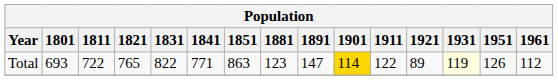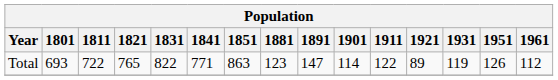(348, 63) gold background -> (348, 63) no background
(457, 63) lightyellow background -> (457, 63) no background
